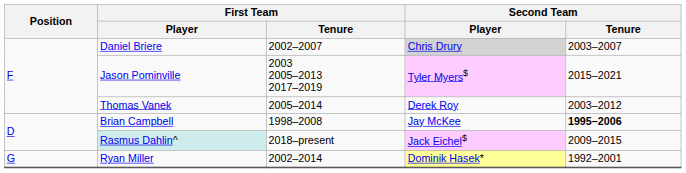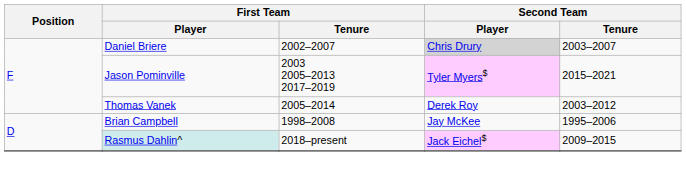(595, 122) bold -> (589, 122) normal
- row: (127, 159)
